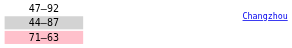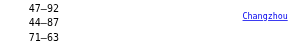(44, 23) lightgrey background -> (44, 23) no background
(44, 37) pink background -> (44, 37) no background
